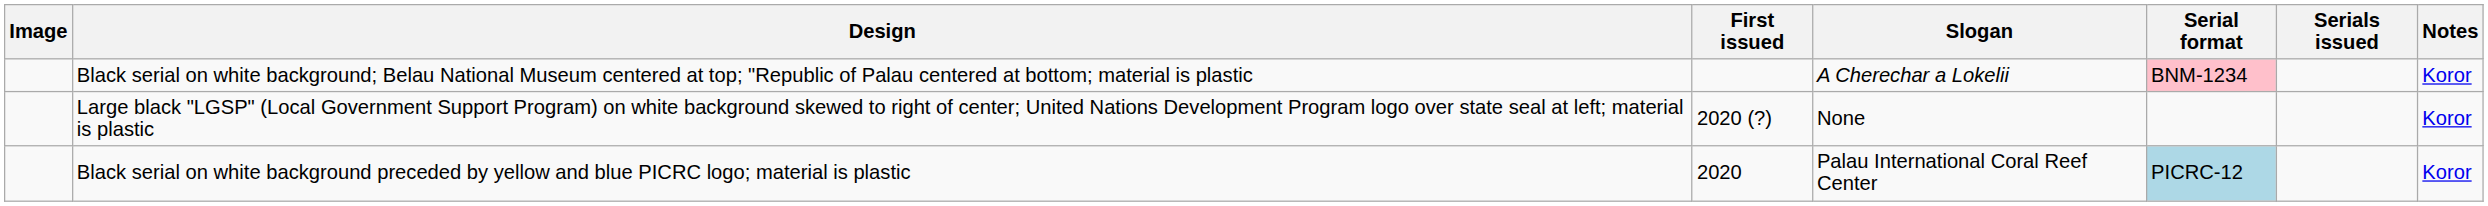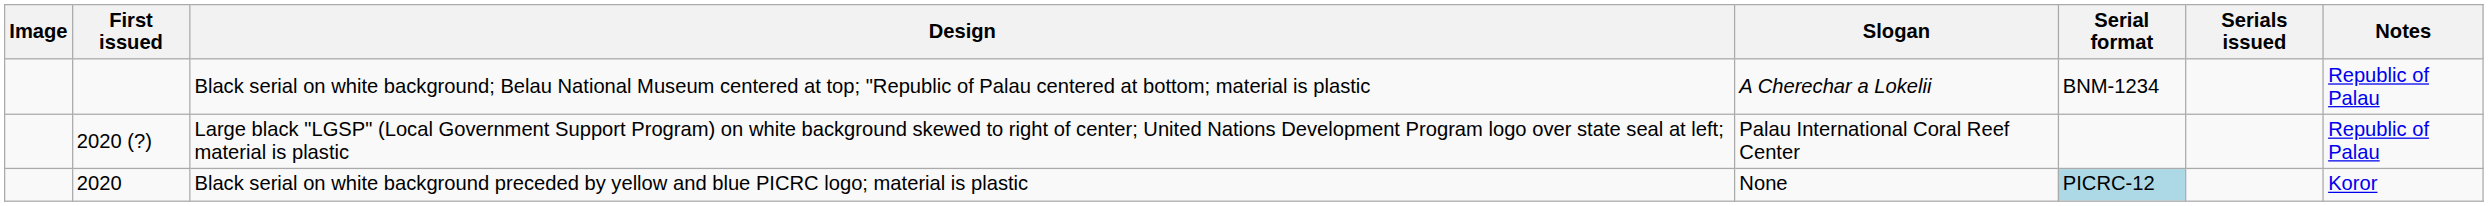columns swapped: (1752, 31) <-> (882, 31)
(2199, 75) pink background -> (2111, 86) no background
(2447, 75) Koror -> (2379, 86) Republic of Palau
(1841, 118) None -> (1874, 141) Palau International Coral Reef Center
(2447, 118) Koror -> (2379, 141) Republic of Palau
(1952, 173) Palau International Coral Reef Center -> (1763, 184) None
